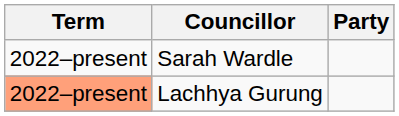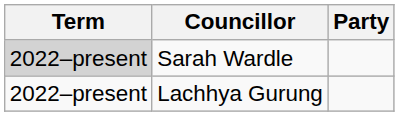(78, 57) no background -> (78, 57) lightgrey background
(78, 93) lightsalmon background -> (78, 93) no background
